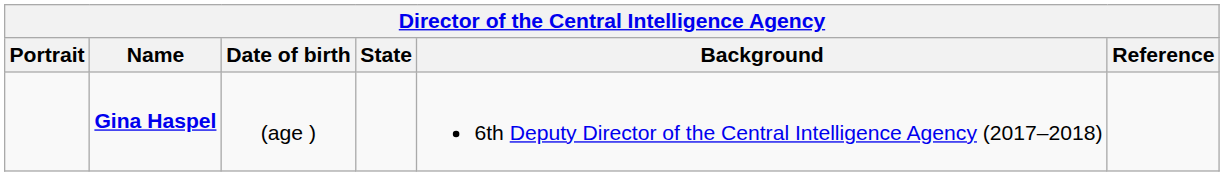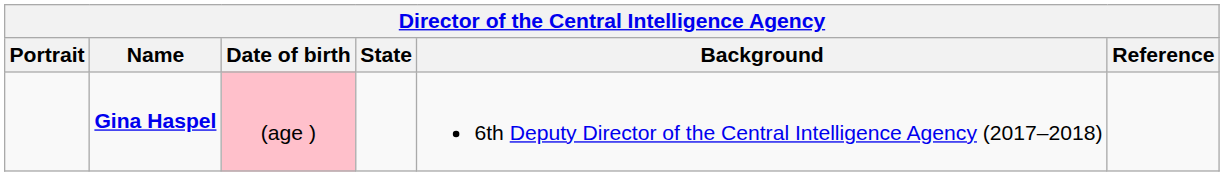(288, 133) no background -> (288, 133) pink background
